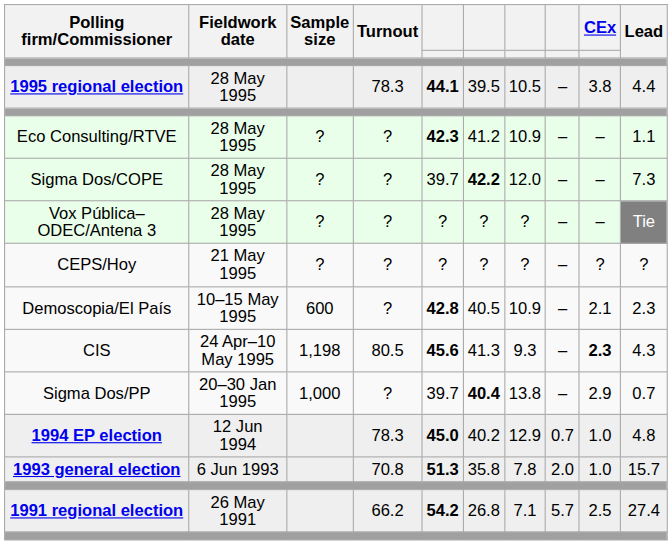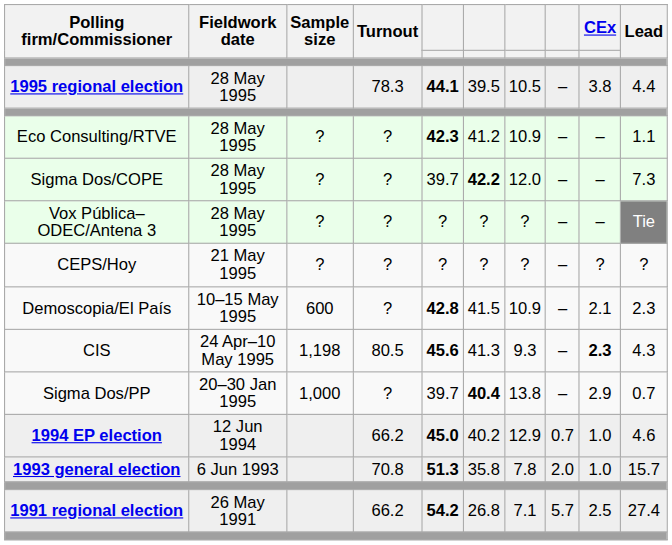(484, 307) 40.5 -> (484, 307) 41.5
(388, 435) 78.3 -> (388, 435) 66.2
(644, 435) 4.8 -> (644, 435) 4.6
